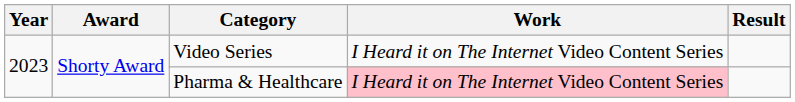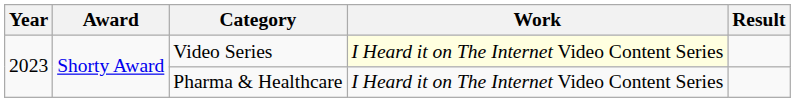(537, 50) no background -> (537, 50) lightyellow background
(537, 81) pink background -> (537, 81) no background
